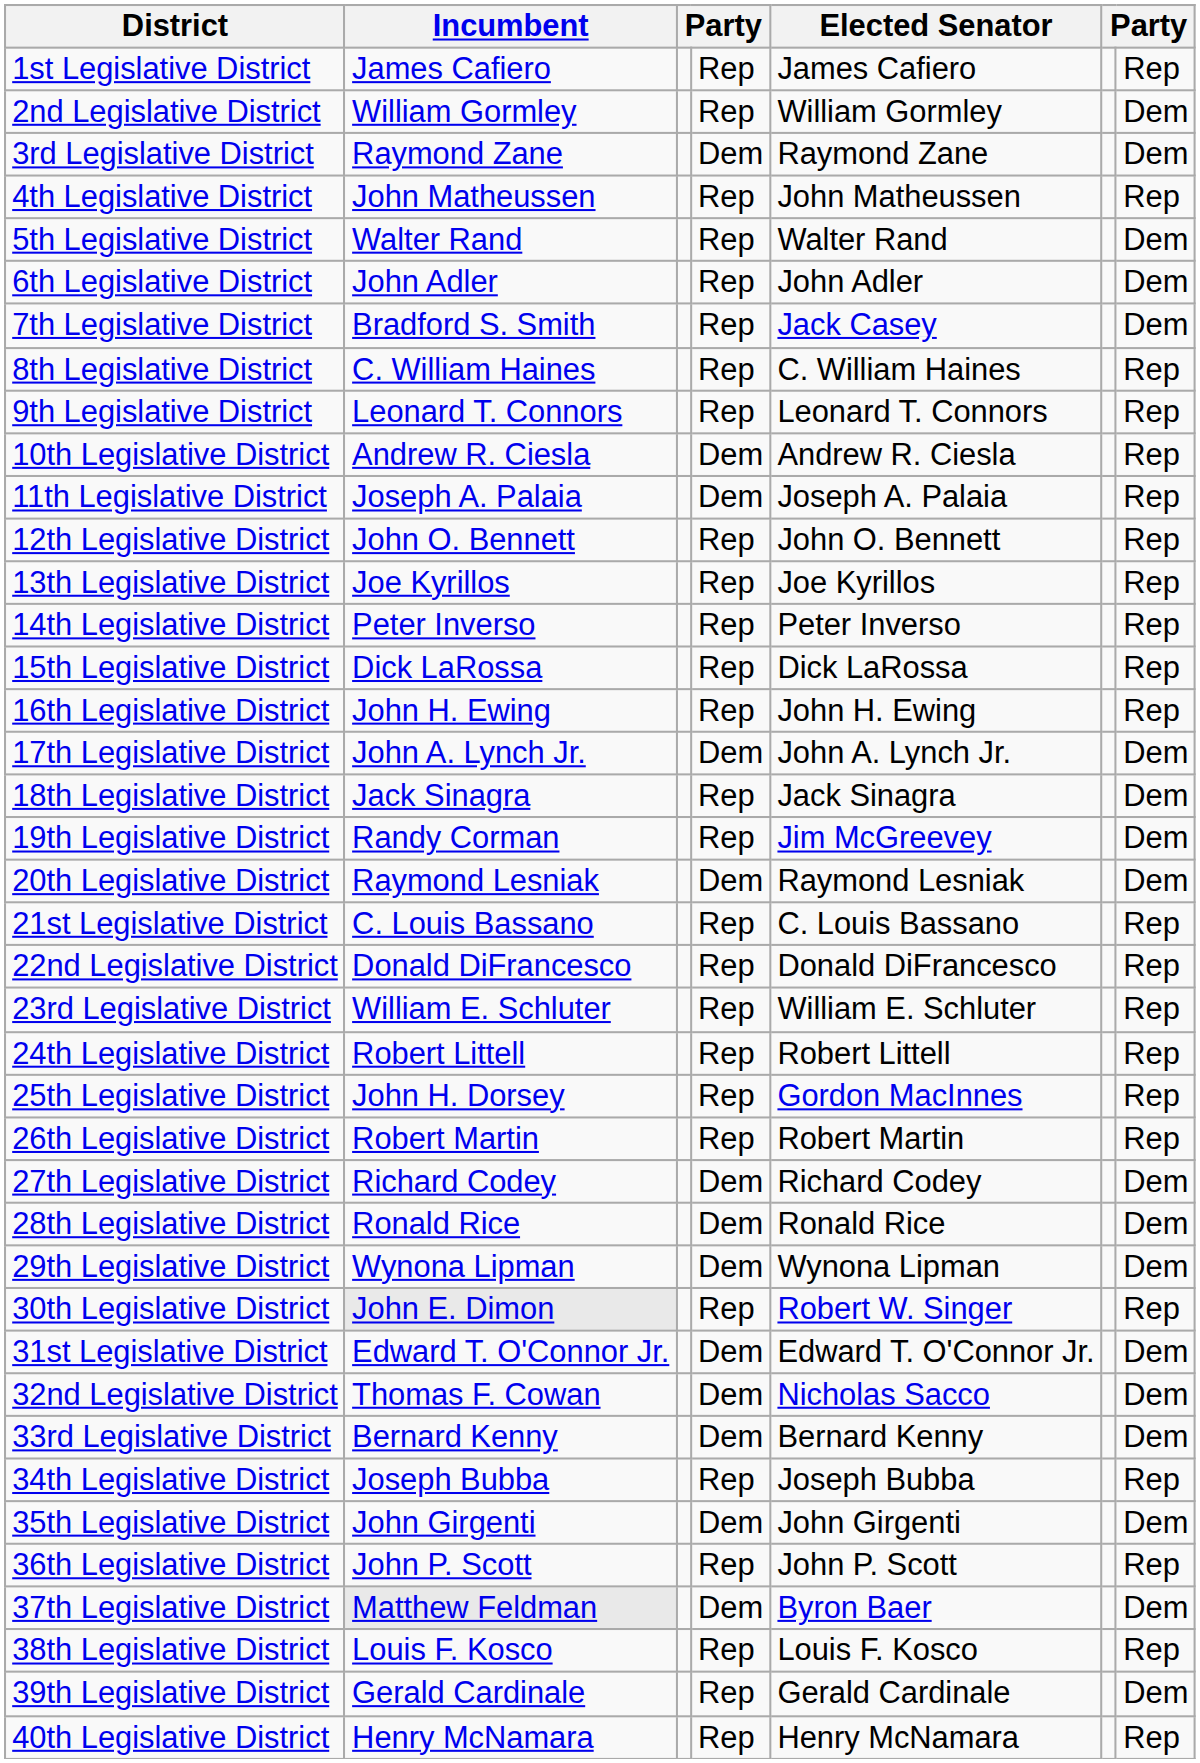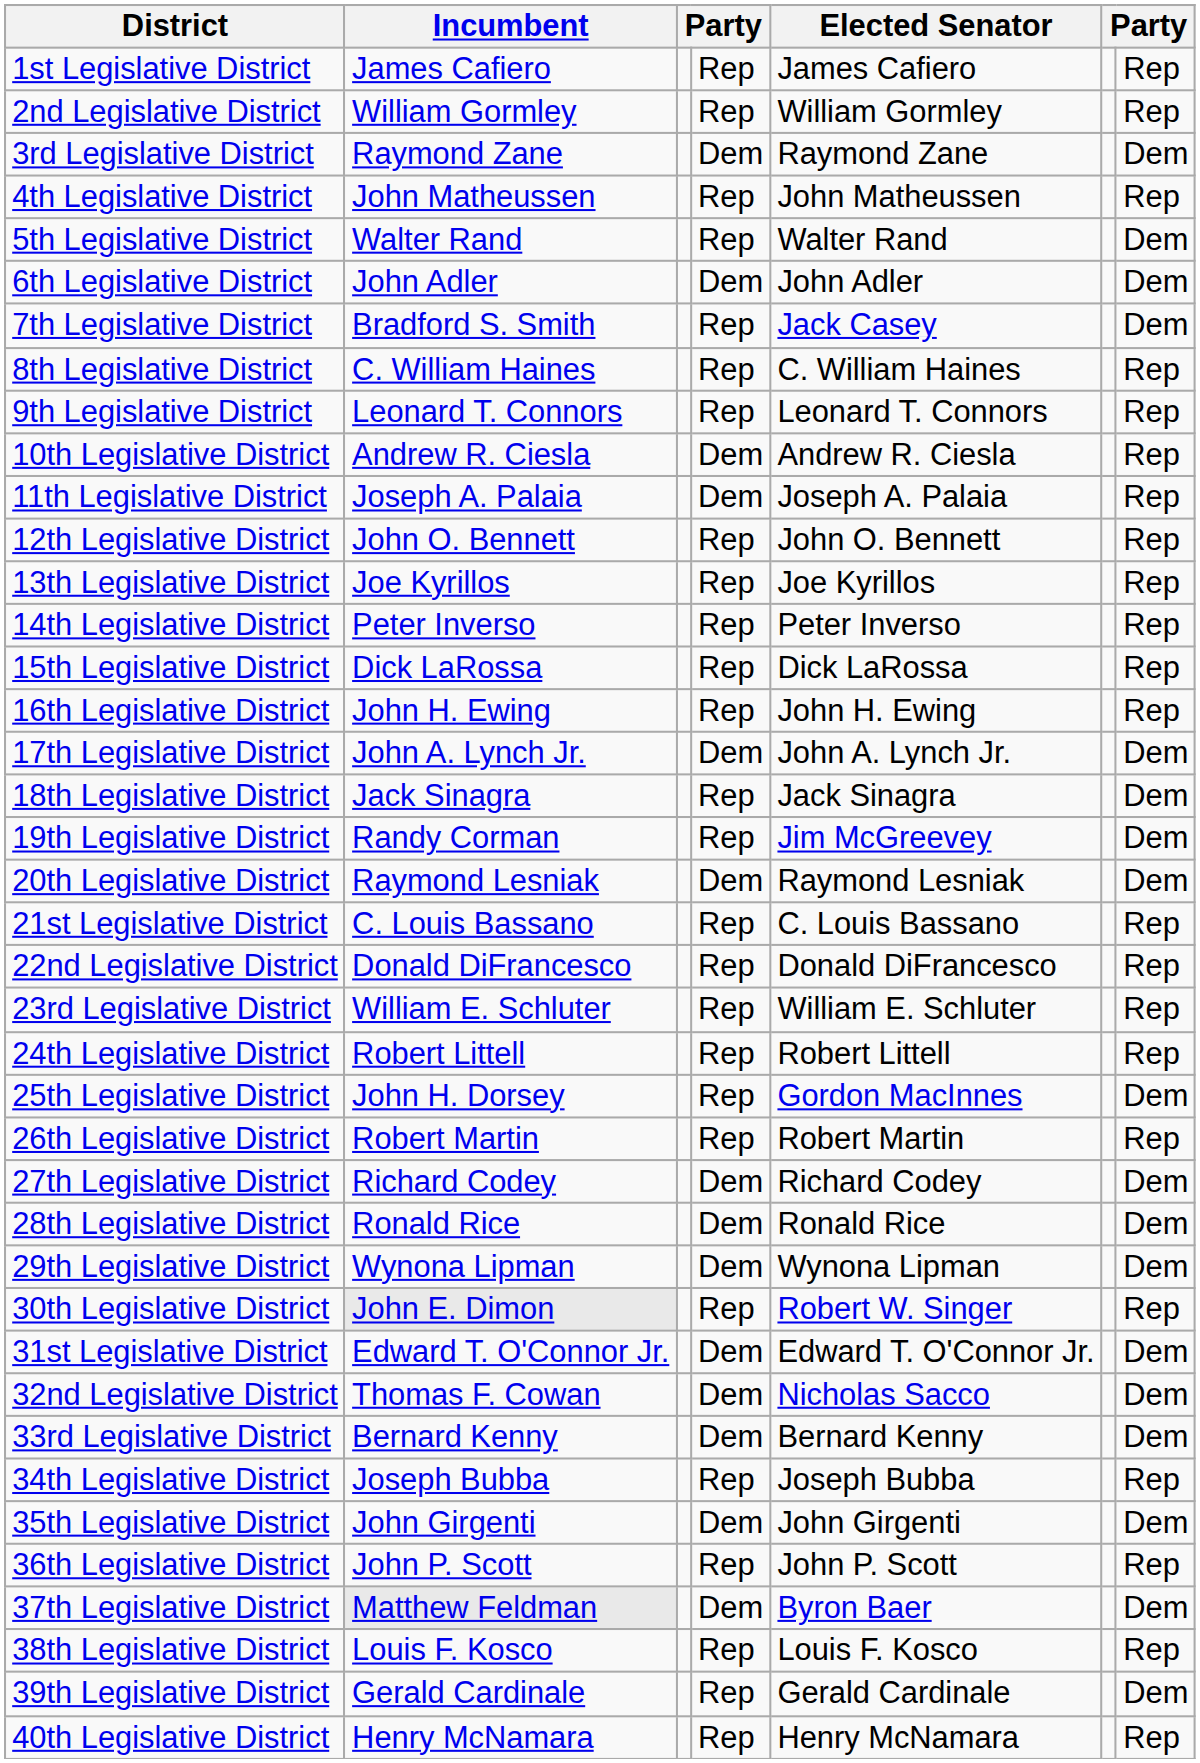(1156, 111) Dem -> (1152, 111) Rep
(726, 282) Rep -> (731, 282) Dem
(1152, 1094) Rep -> (1156, 1094) Dem
